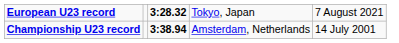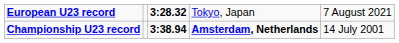(251, 30) normal -> (255, 30) bold
